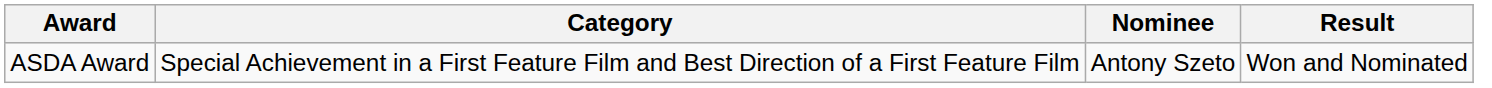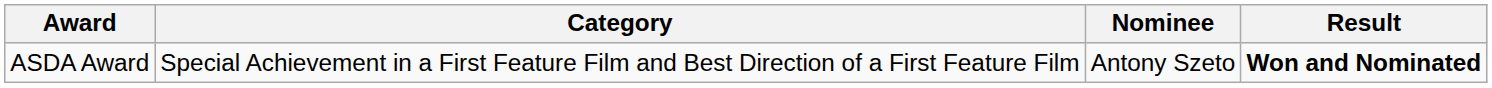(1357, 62) normal -> (1364, 62) bold
